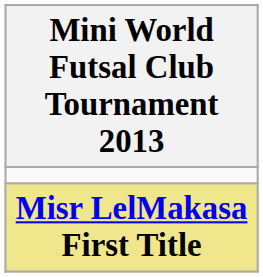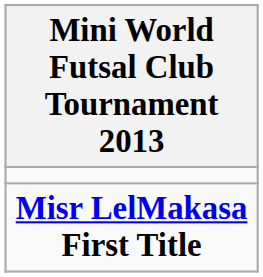(132, 226) khaki background -> (132, 226) no background
